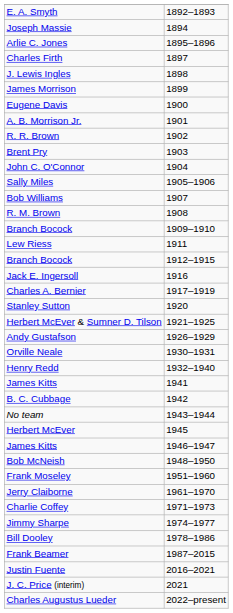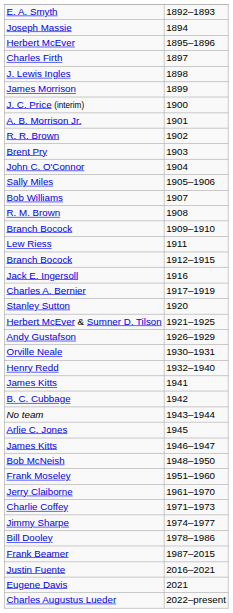(37, 43) Arlie C. Jones -> (41, 43) Herbert McEver
(37, 105) Eugene Davis -> (45, 105) J. C. Price (interim)
(41, 430) Herbert McEver -> (37, 430) Arlie C. Jones
(45, 584) J. C. Price (interim) -> (37, 584) Eugene Davis
